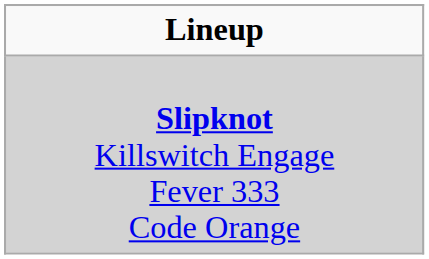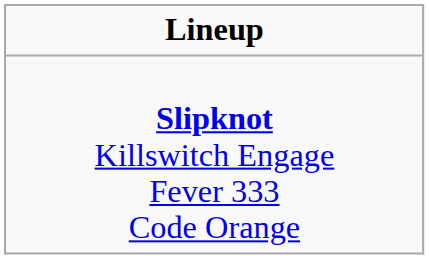(214, 172) lightgrey background -> (214, 172) no background
